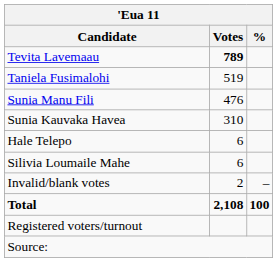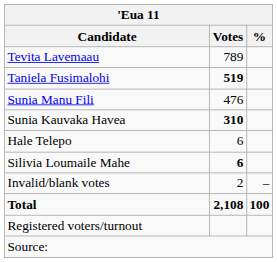(233, 57) bold -> (233, 57) normal
(233, 78) normal -> (233, 78) bold
(233, 120) normal -> (233, 120) bold
(240, 162) normal -> (240, 162) bold
